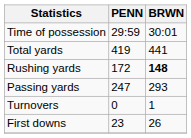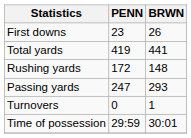rows swapped: (36, 123) <-> (56, 32)
(158, 68) bold -> (158, 68) normal
